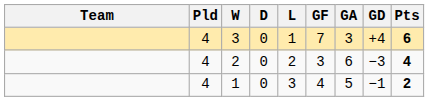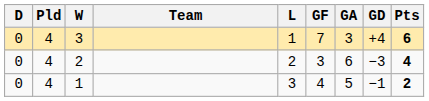columns swapped: (97, 16) <-> (264, 16)
